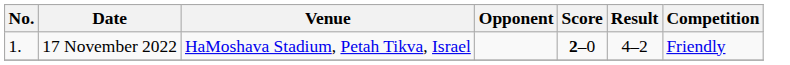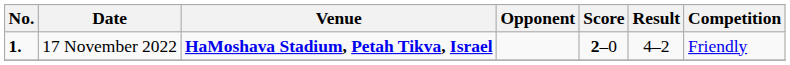(15, 45) normal -> (15, 45) bold
(328, 45) normal -> (339, 45) bold
